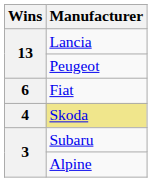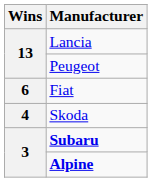(69, 115) khaki background -> (69, 115) no background
(71, 139) normal -> (74, 139) bold
(71, 164) normal -> (71, 164) bold
